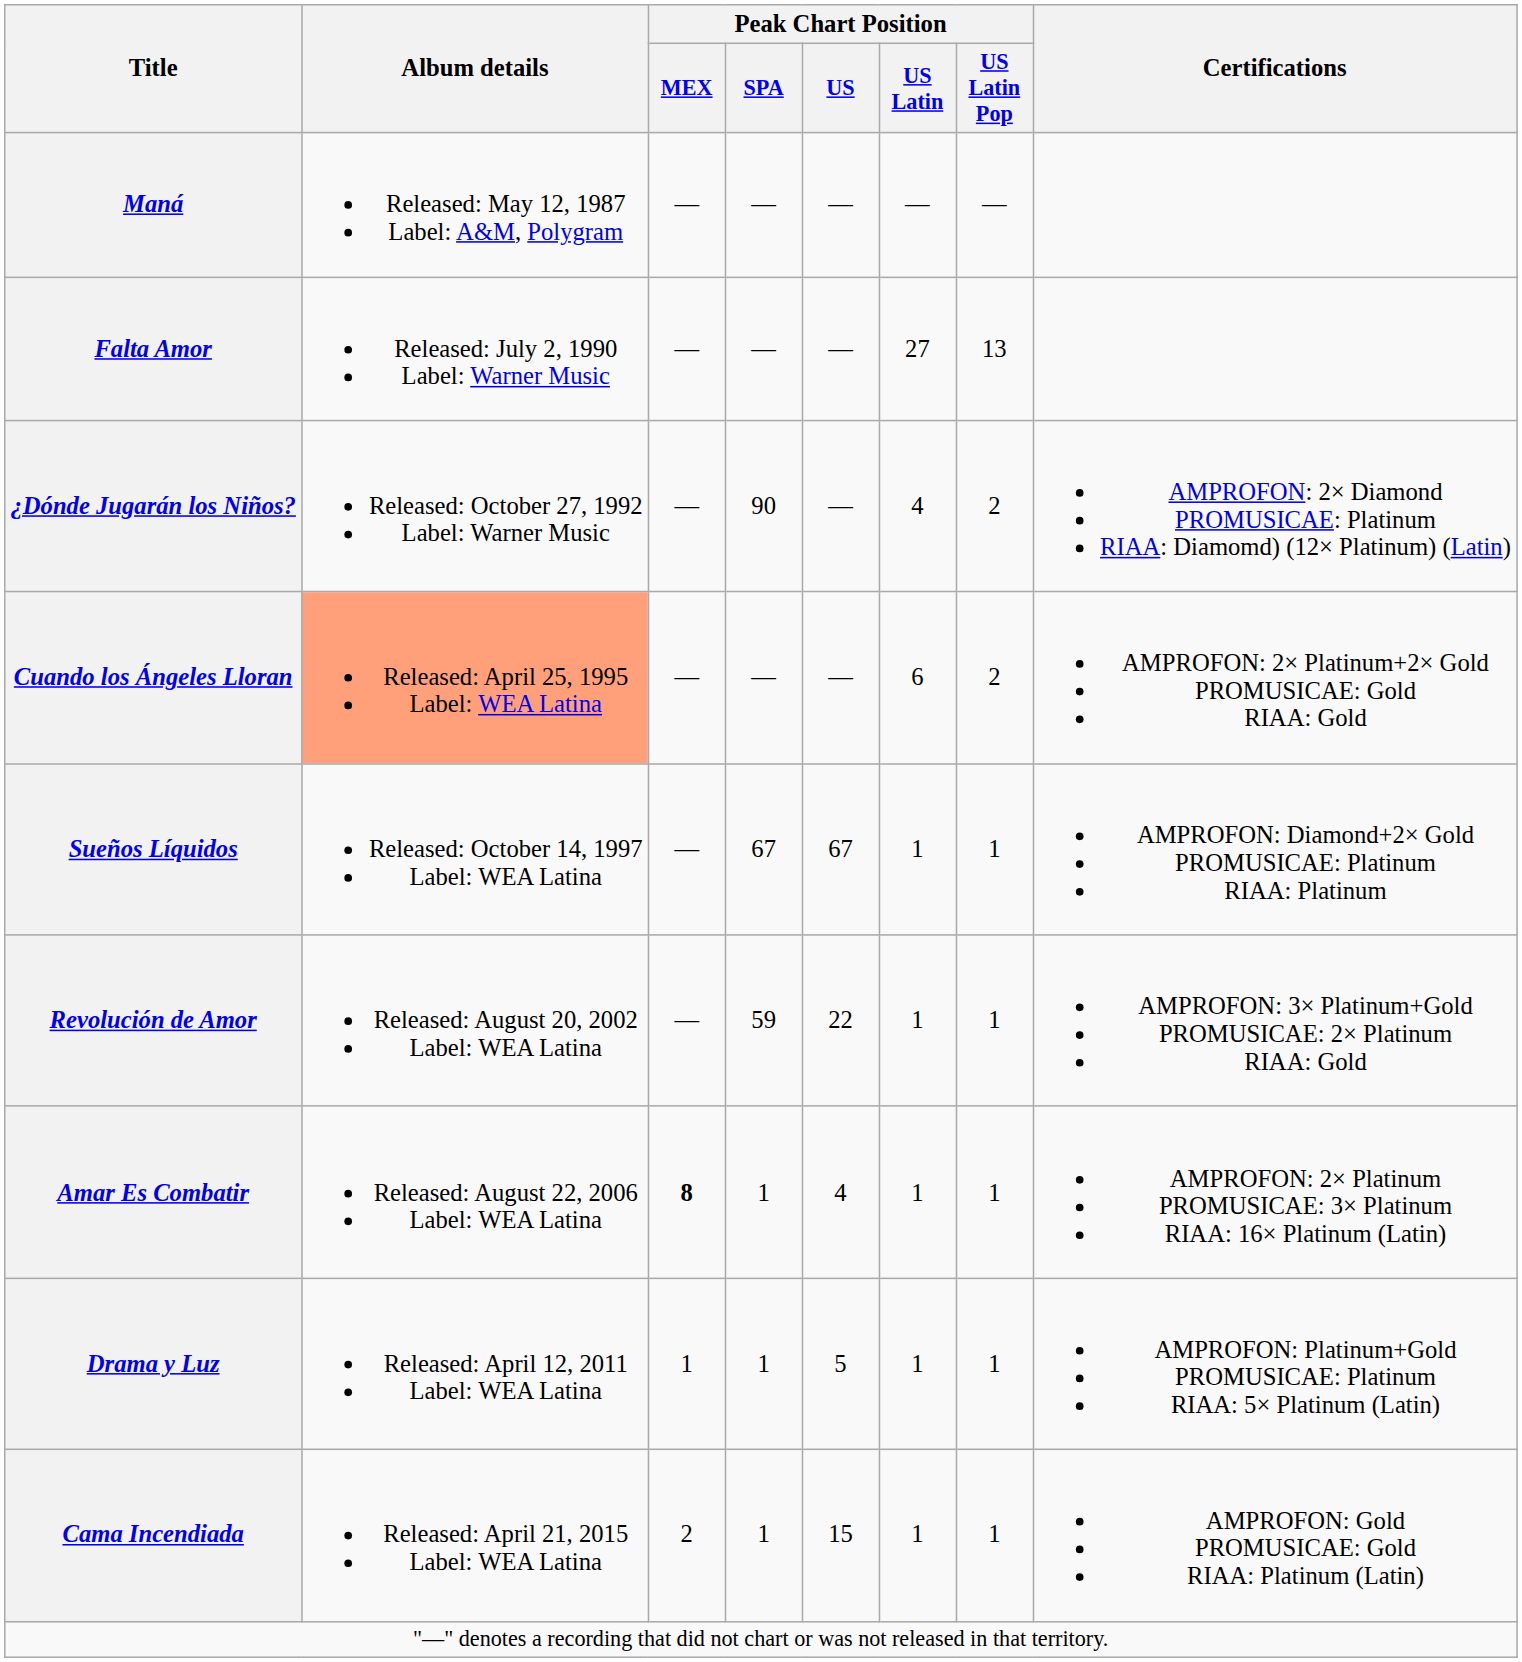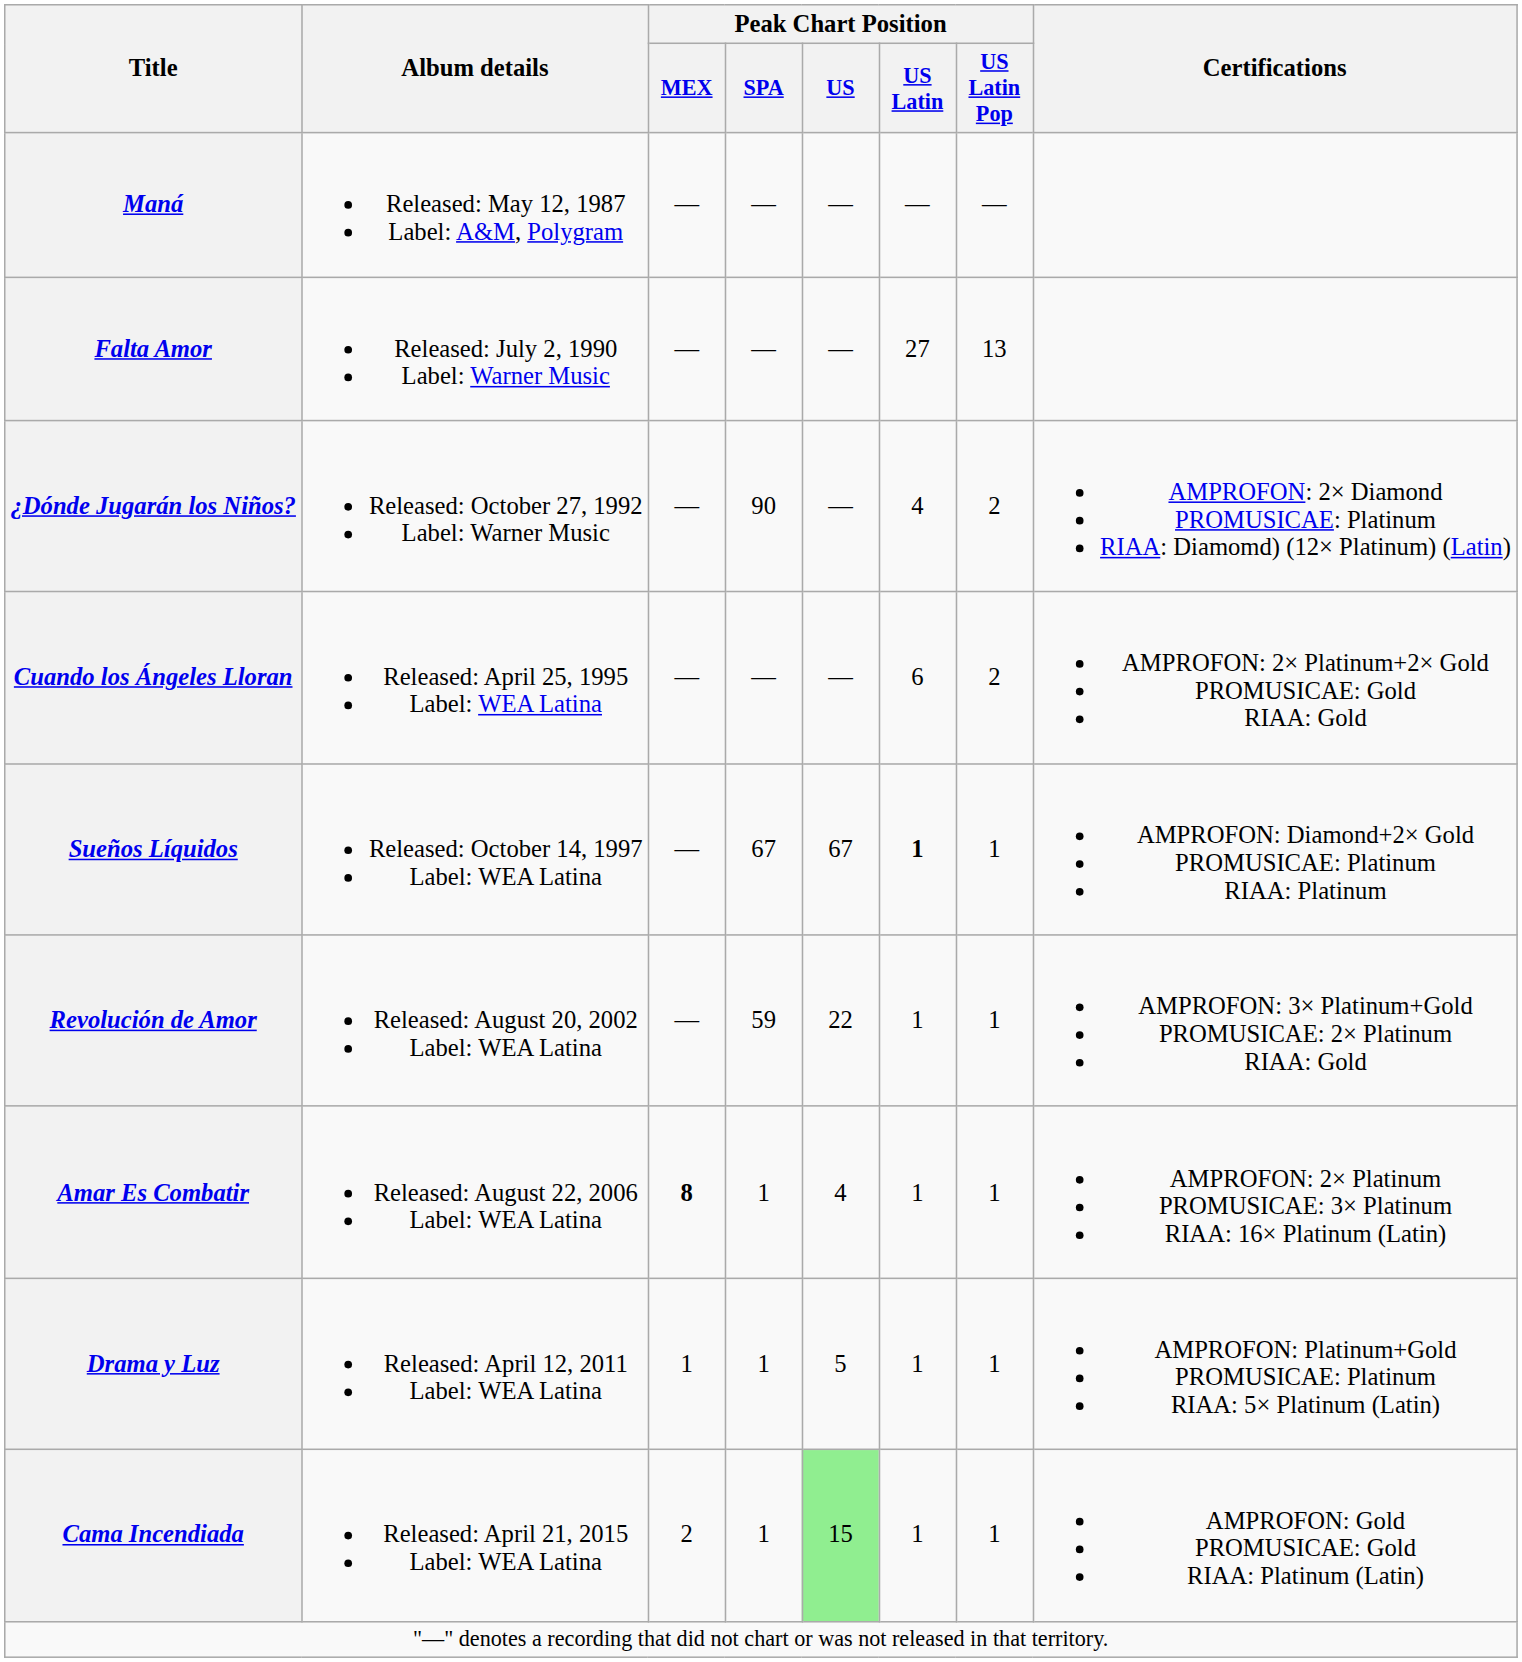(475, 692) lightsalmon background -> (475, 692) no background
(917, 848) normal -> (917, 848) bold
(841, 1534) no background -> (841, 1534) lightgreen background
